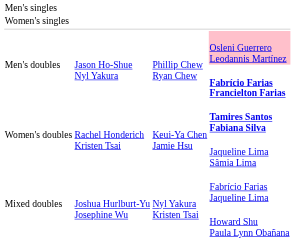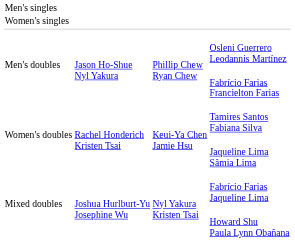(248, 53) pink background -> (248, 53) no background
(248, 88) bold -> (244, 88) normal
(241, 123) bold -> (239, 123) normal
